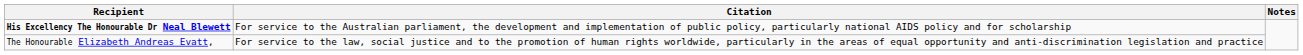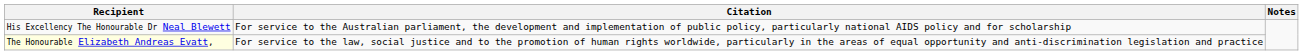(119, 27) bold -> (119, 27) normal
(110, 43) no background -> (110, 43) lightyellow background
